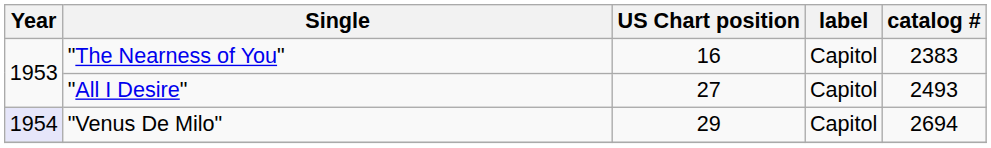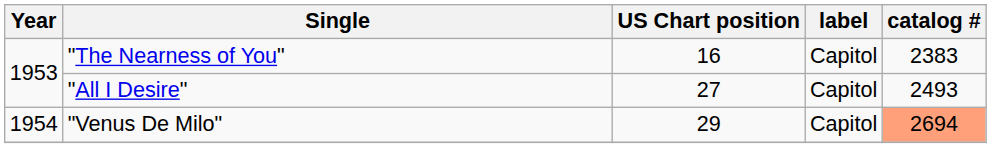(34, 124) lavender background -> (34, 124) no background
(934, 124) no background -> (934, 124) lightsalmon background
